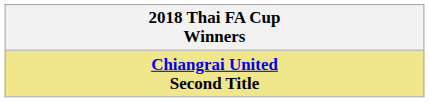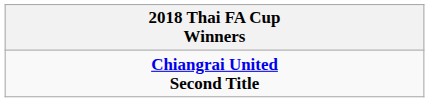(215, 73) khaki background -> (215, 73) no background
